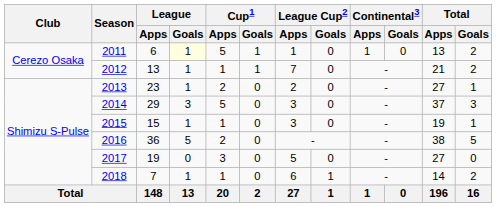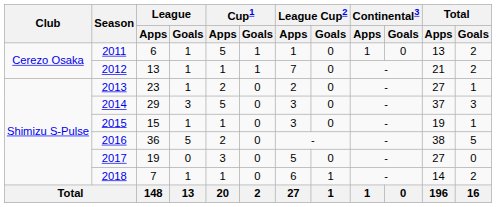(188, 51) lightyellow background -> (188, 51) no background
